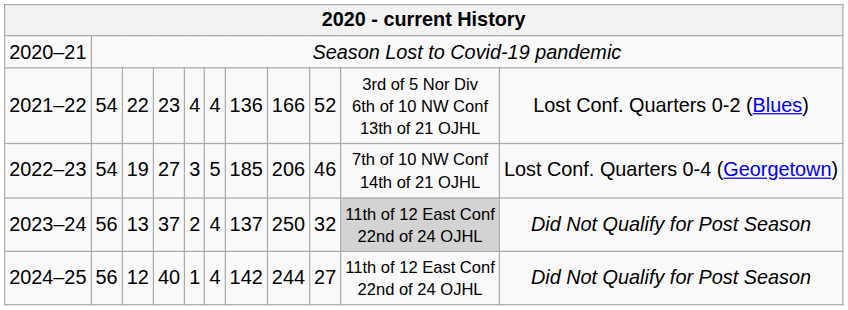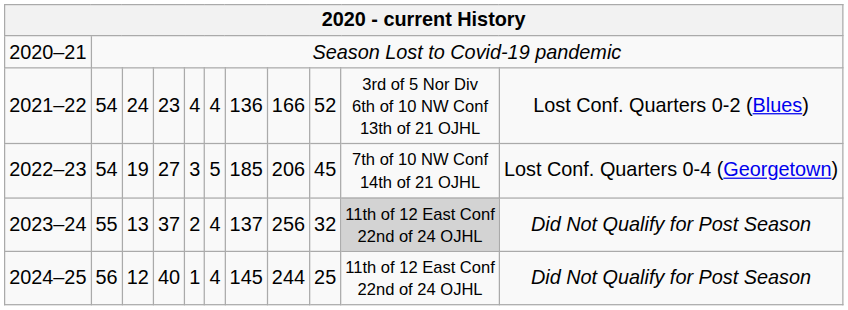(138, 105) 22 -> (138, 105) 24
(325, 170) 46 -> (325, 170) 45
(107, 224) 56 -> (107, 224) 55
(288, 224) 250 -> (288, 224) 256
(246, 277) 142 -> (246, 277) 145
(325, 277) 27 -> (325, 277) 25
